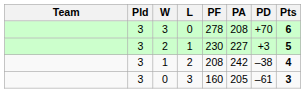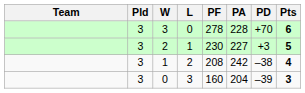(239, 29) 208 -> (239, 29) 228
(239, 79) 205 -> (239, 79) 204
(264, 79) –61 -> (264, 79) –39
